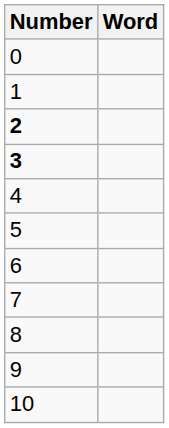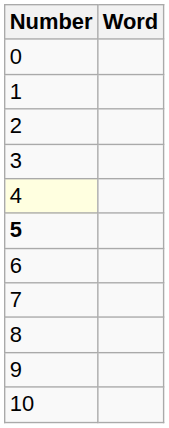(16, 126) bold -> (16, 126) normal
(16, 160) bold -> (16, 160) normal
(16, 195) no background -> (16, 195) lightyellow background
(16, 230) normal -> (16, 230) bold
